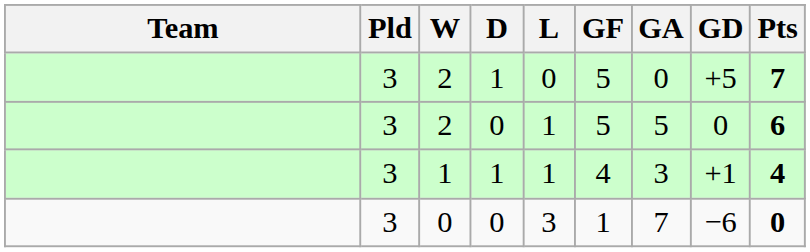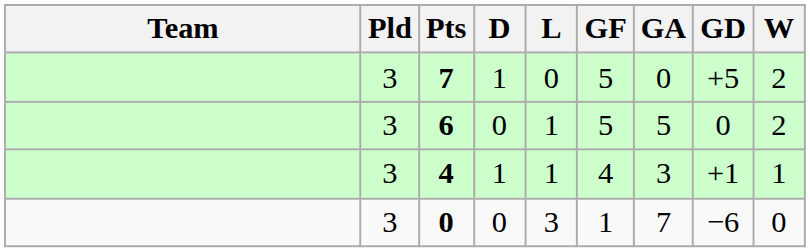columns swapped: (445, 28) <-> (778, 28)
